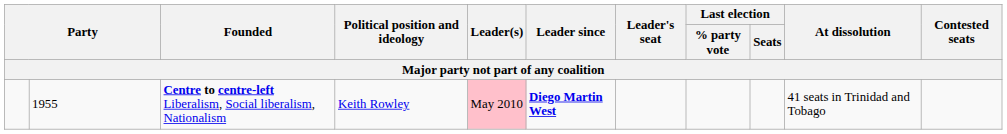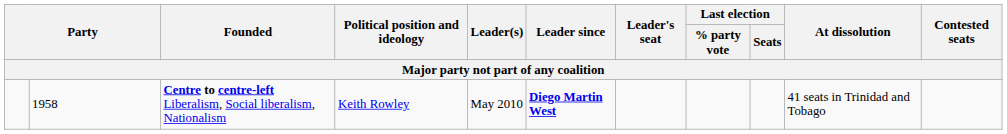(45, 104) 1955 -> (45, 104) 1958
(497, 104) pink background -> (497, 104) no background
